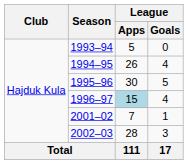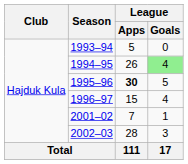(165, 64) no background -> (165, 64) lightgreen background
(132, 82) normal -> (132, 82) bold
(132, 99) lightblue background -> (132, 99) no background
